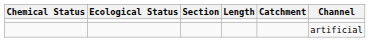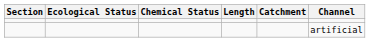columns swapped: (201, 11) <-> (46, 11)
